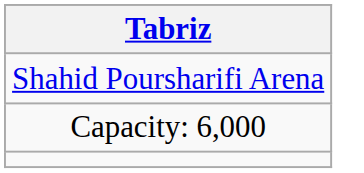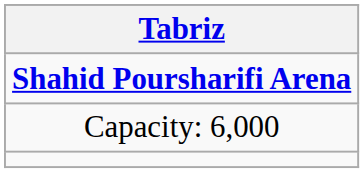(168, 77) normal -> (182, 77) bold
